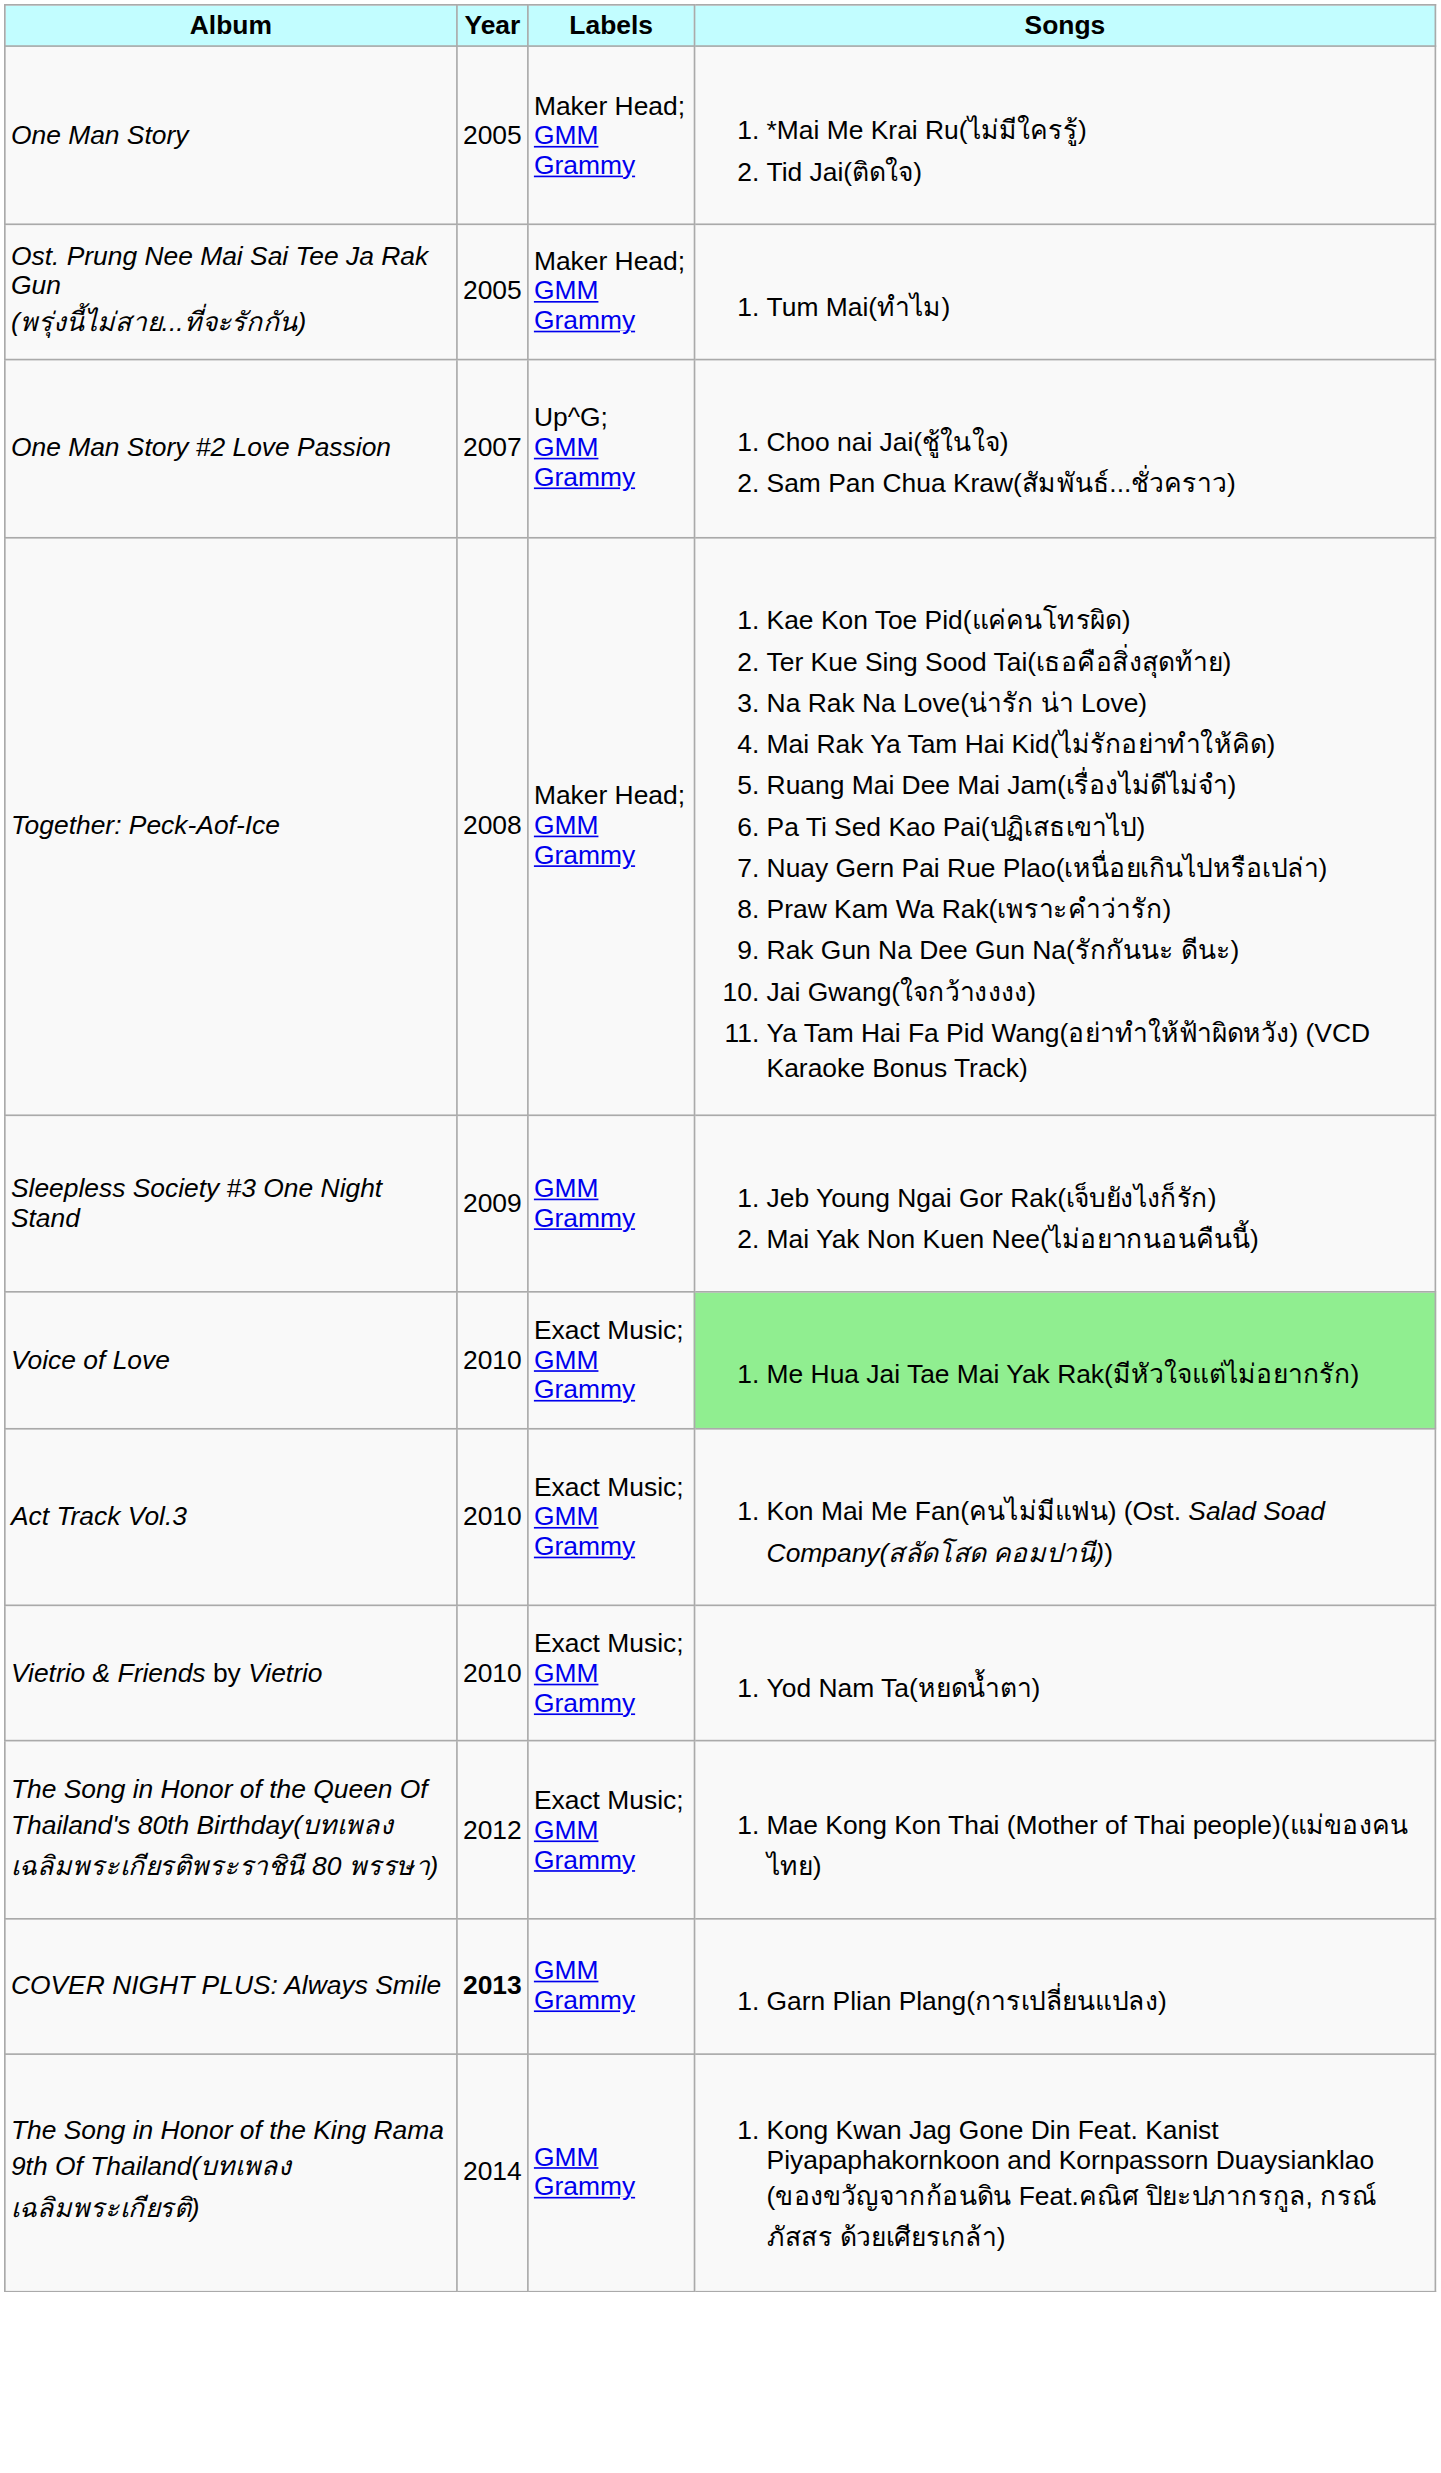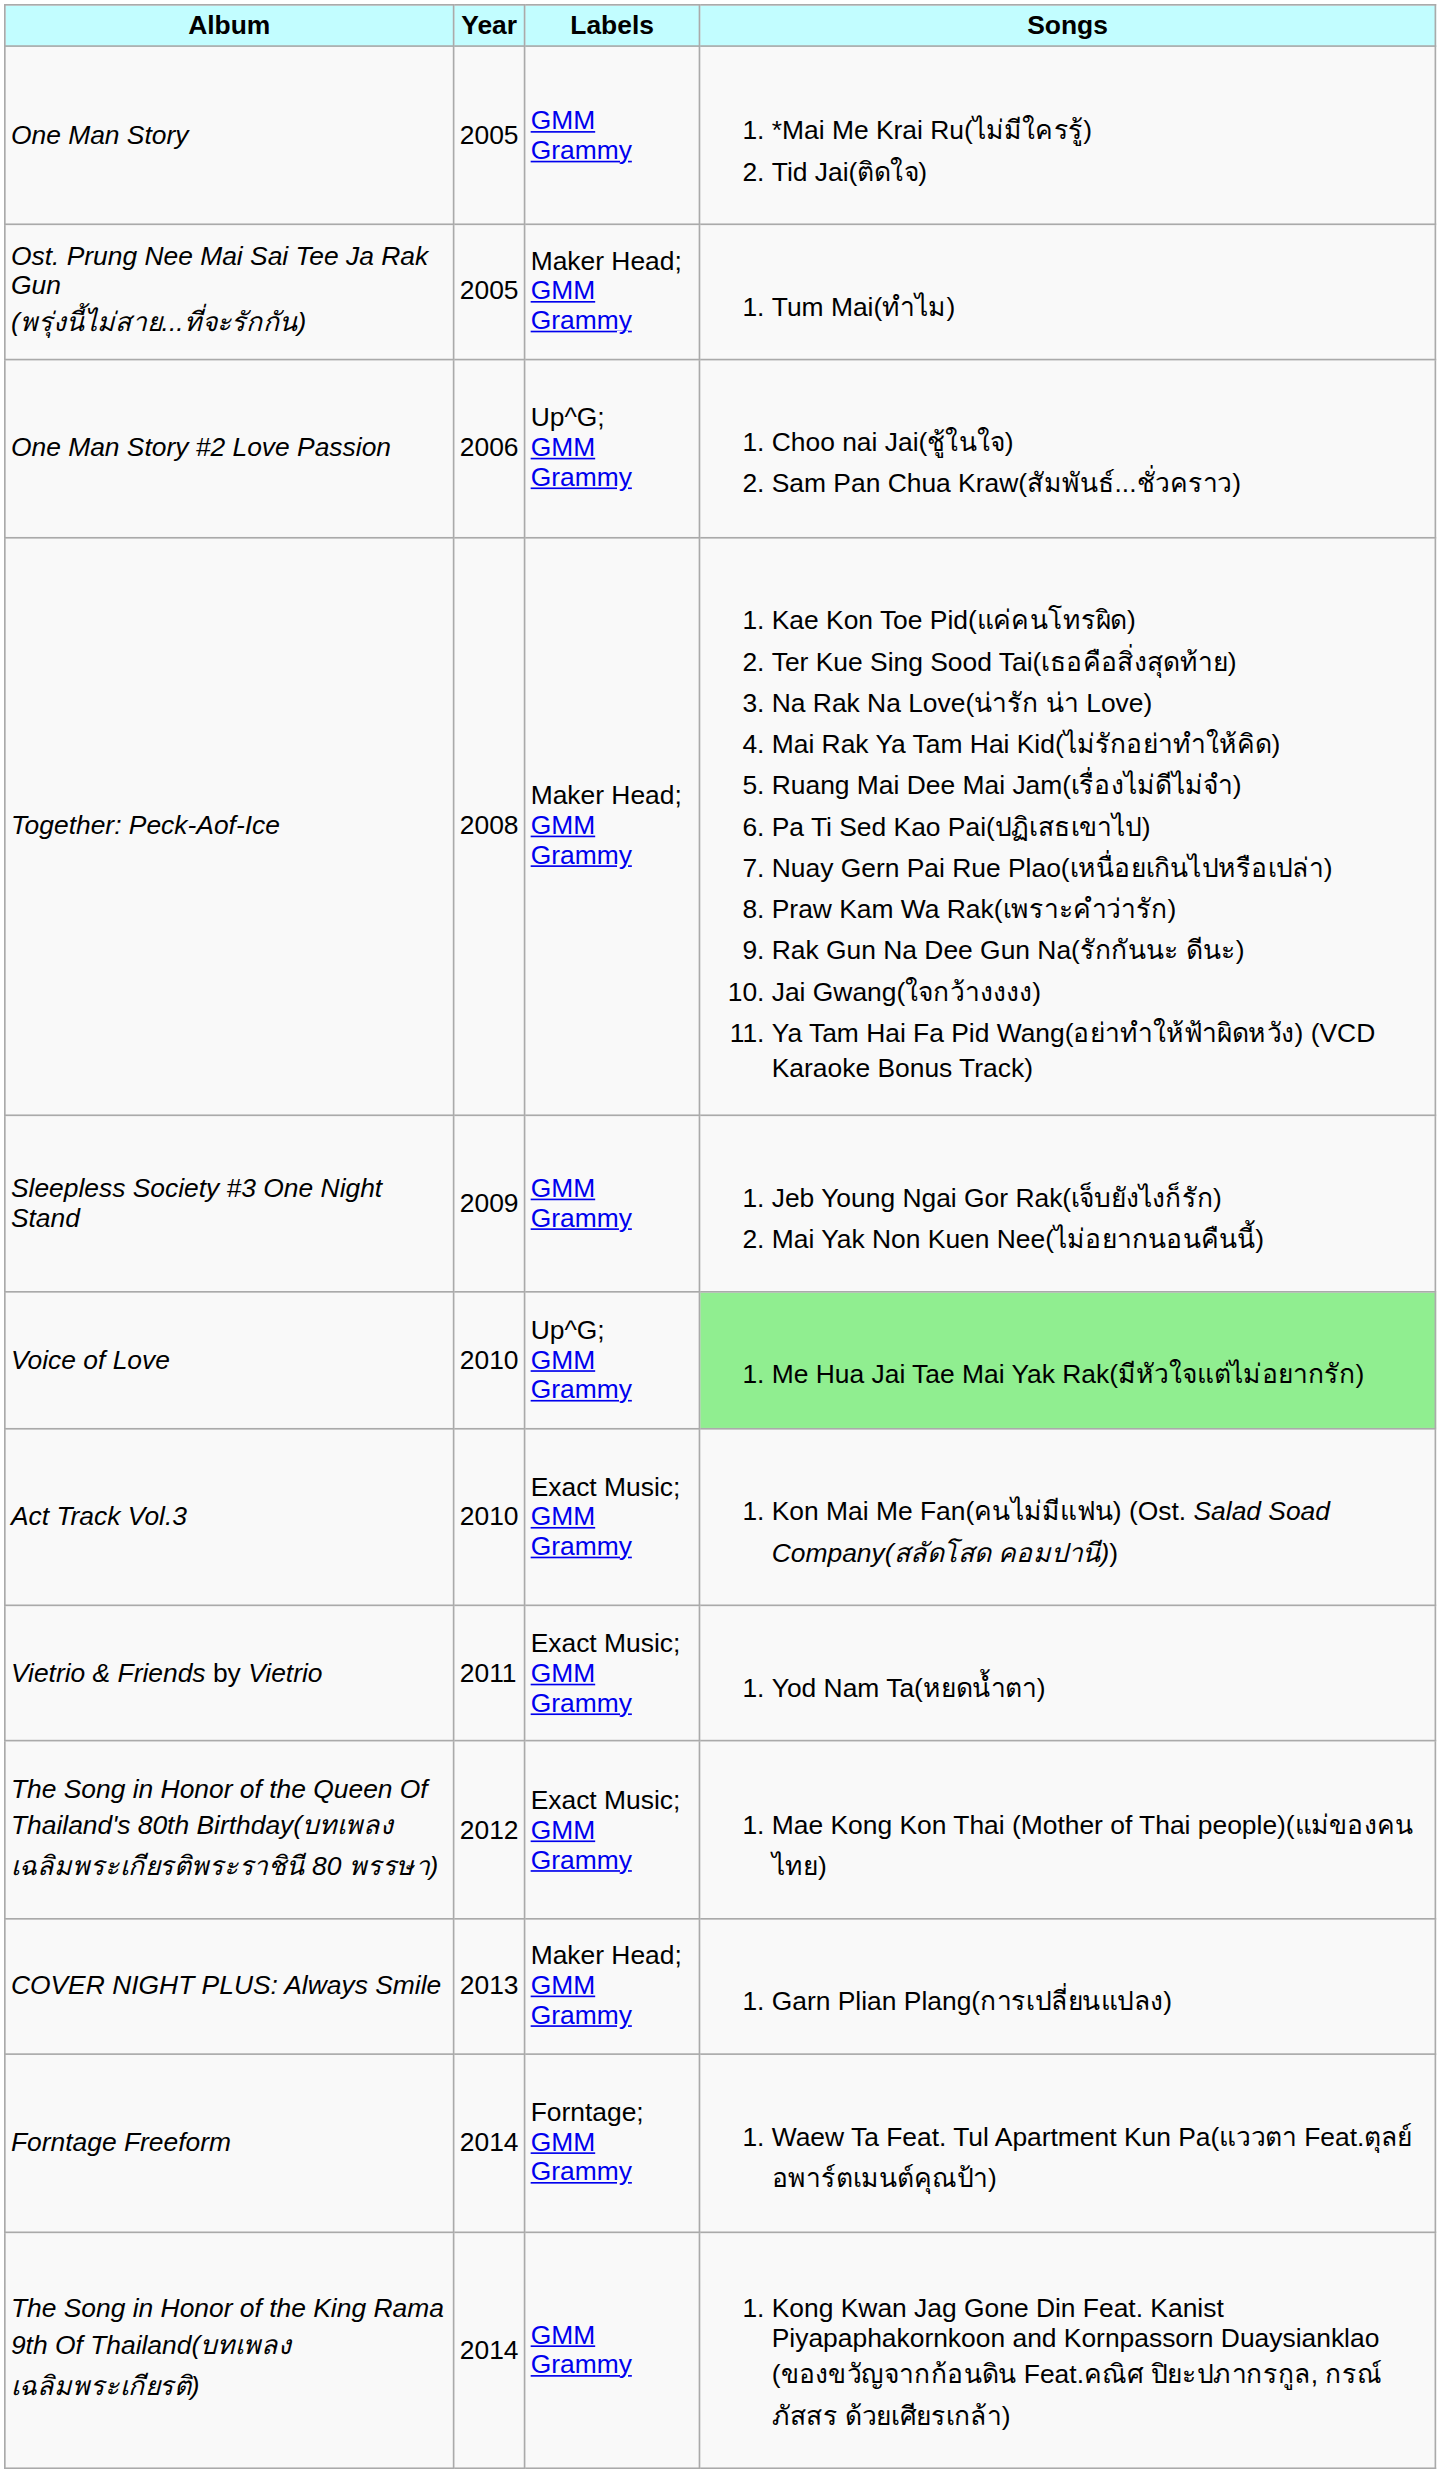(609, 134) Maker Head; GMM Grammy -> (581, 134) GMM Grammy
(492, 448) 2007 -> (489, 448) 2006
(609, 1359) Exact Music; GMM Grammy -> (581, 1359) Up^G; GMM Grammy
(492, 1672) 2010 -> (488, 1672) 2011
(492, 1986) bold -> (489, 1986) normal
(585, 1986) GMM Grammy -> (606, 1986) Maker Head; GMM Grammy
+ row: (121, 2142)
